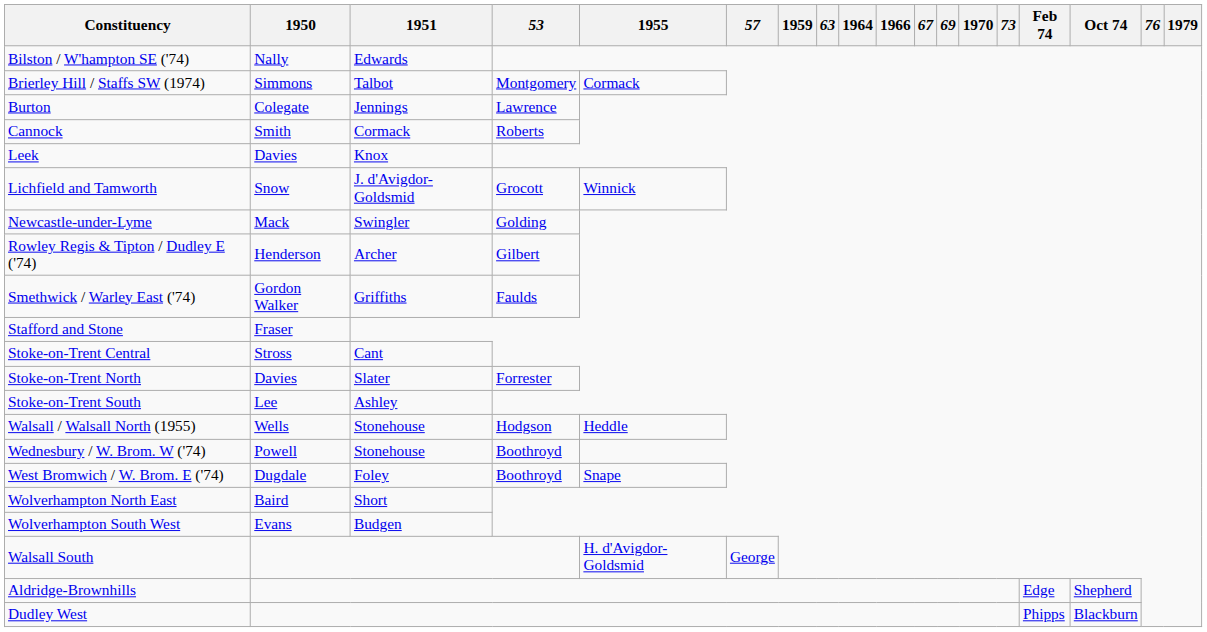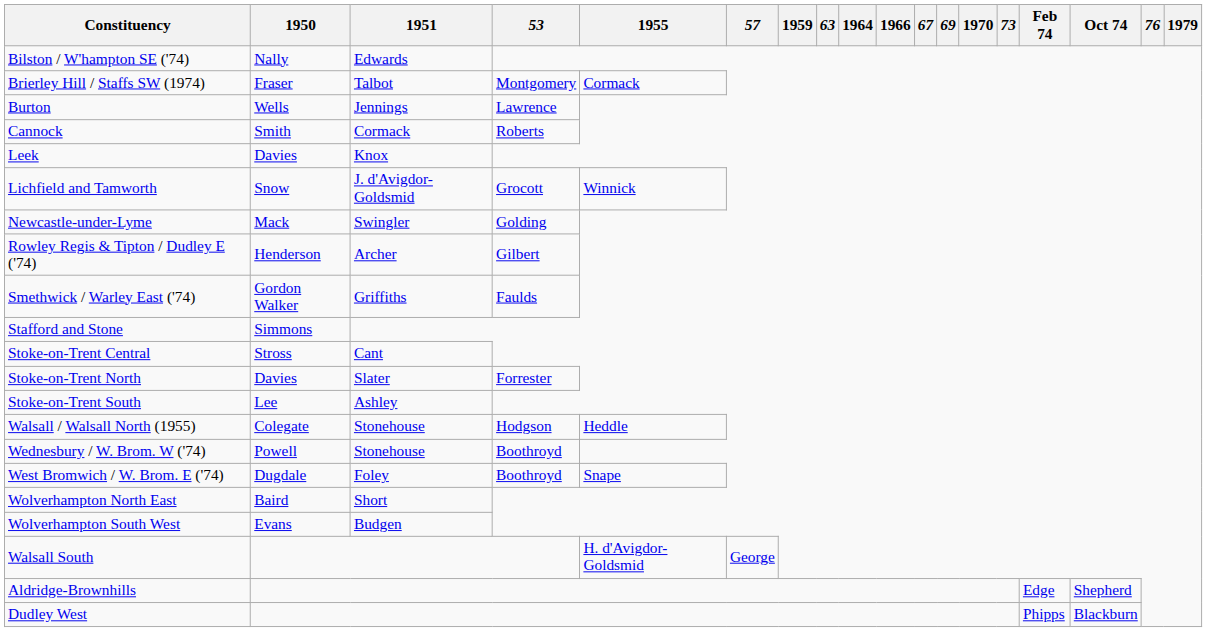(283, 82) Simmons -> (273, 82) Fraser
(282, 107) Colegate -> (272, 107) Wells
(273, 329) Fraser -> (283, 329) Simmons
(272, 426) Wells -> (282, 426) Colegate
